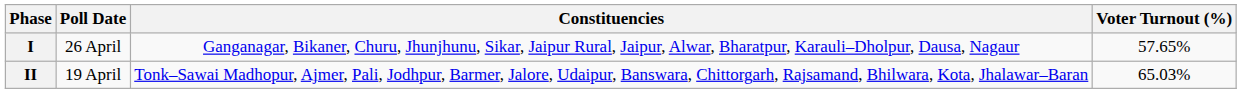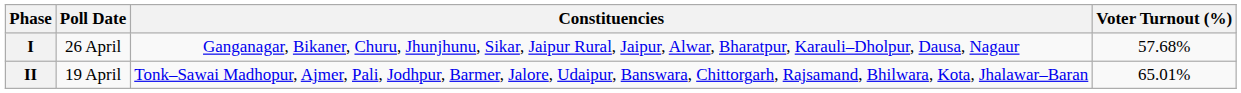(1164, 46) 57.65% -> (1164, 46) 57.68%
(1164, 74) 65.03% -> (1164, 74) 65.01%
